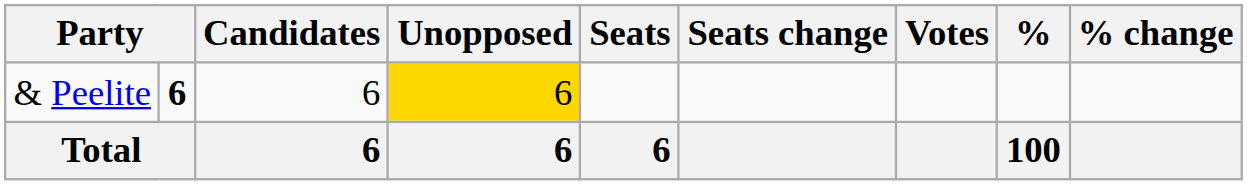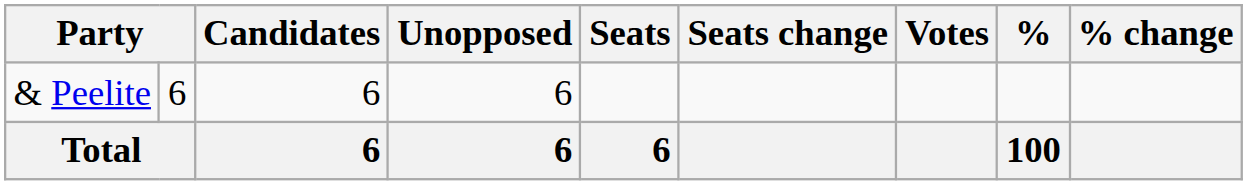(177, 91) bold -> (177, 91) normal
(563, 91) gold background -> (563, 91) no background
